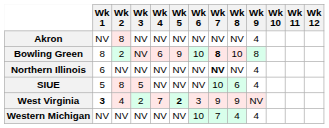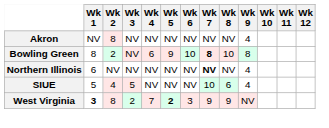(121, 85) 8 -> (113, 85) 4
(121, 101) 4 -> (113, 101) 8
- row: (48, 116)
